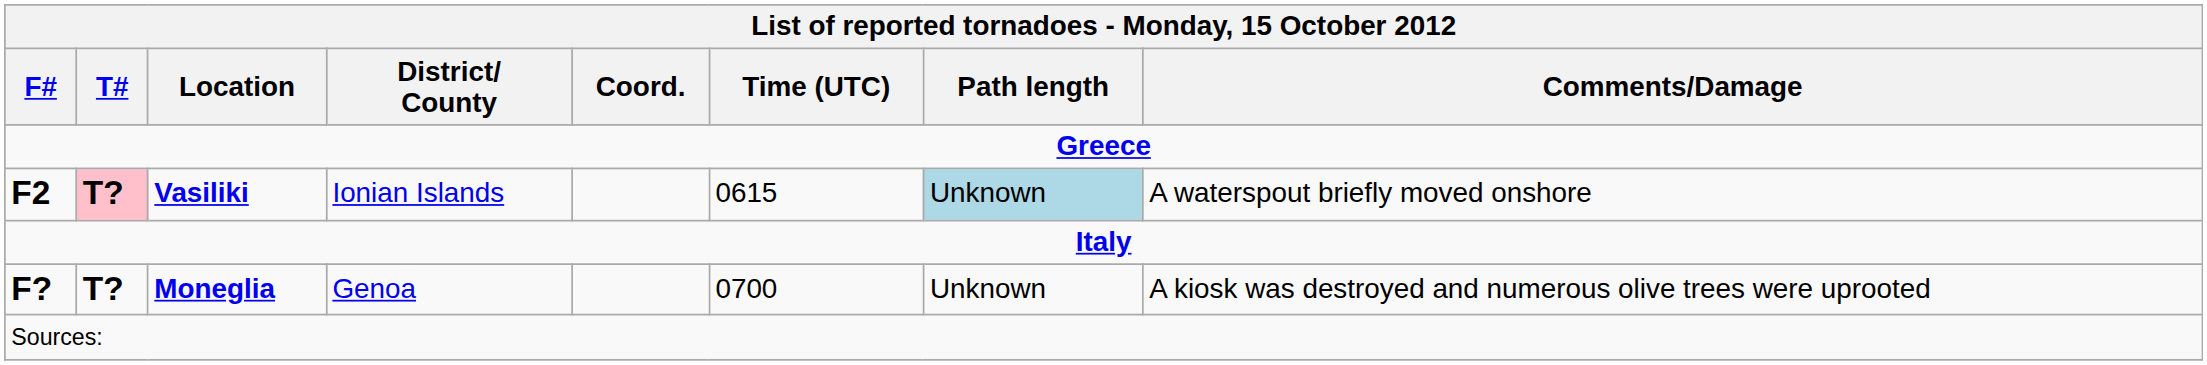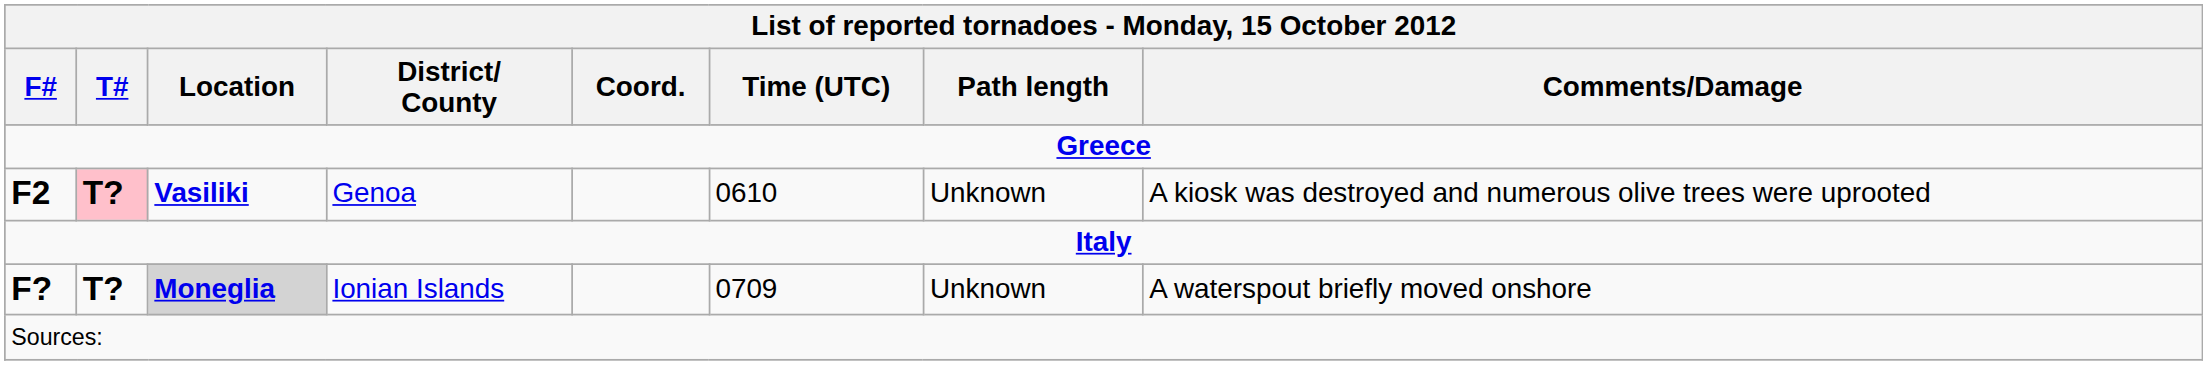(418, 193) Ionian Islands -> (374, 193) Genoa
(746, 193) 0615 -> (746, 193) 0610
(988, 193) lightblue background -> (988, 193) no background
(1371, 193) A waterspout briefly moved onshore -> (1540, 193) A kiosk was destroyed and numerous olive trees were uprooted
(215, 289) no background -> (215, 289) lightgrey background
(374, 289) Genoa -> (418, 289) Ionian Islands
(746, 289) 0700 -> (746, 289) 0709
(1540, 289) A kiosk was destroyed and numerous olive trees were uprooted -> (1371, 289) A waterspout briefly moved onshore
